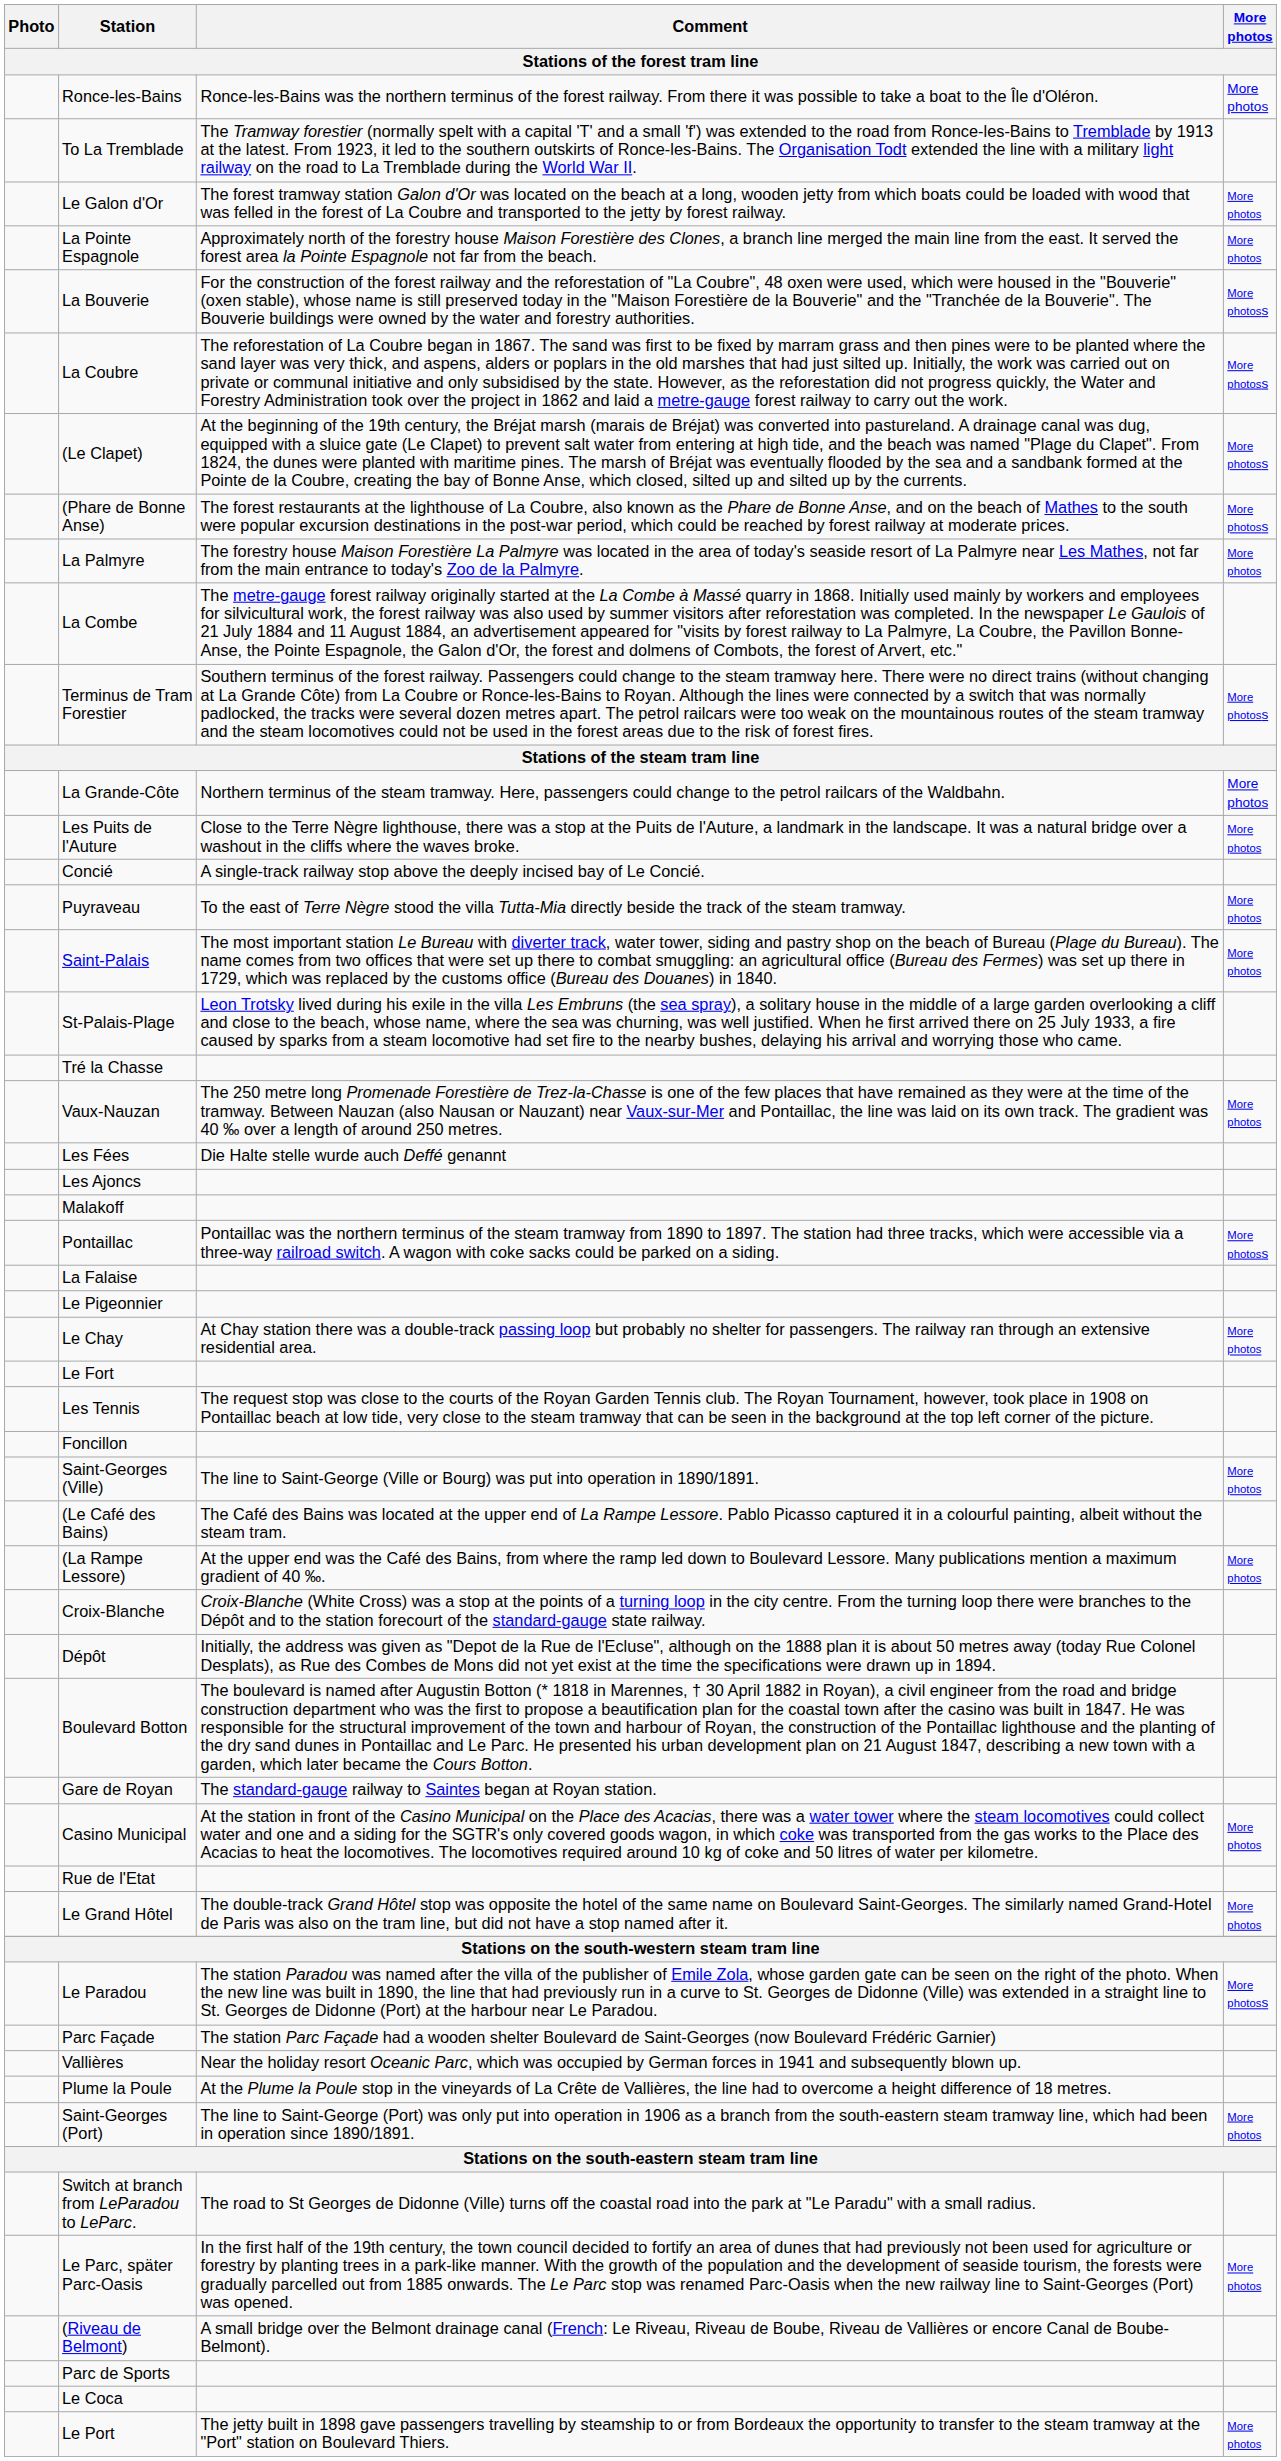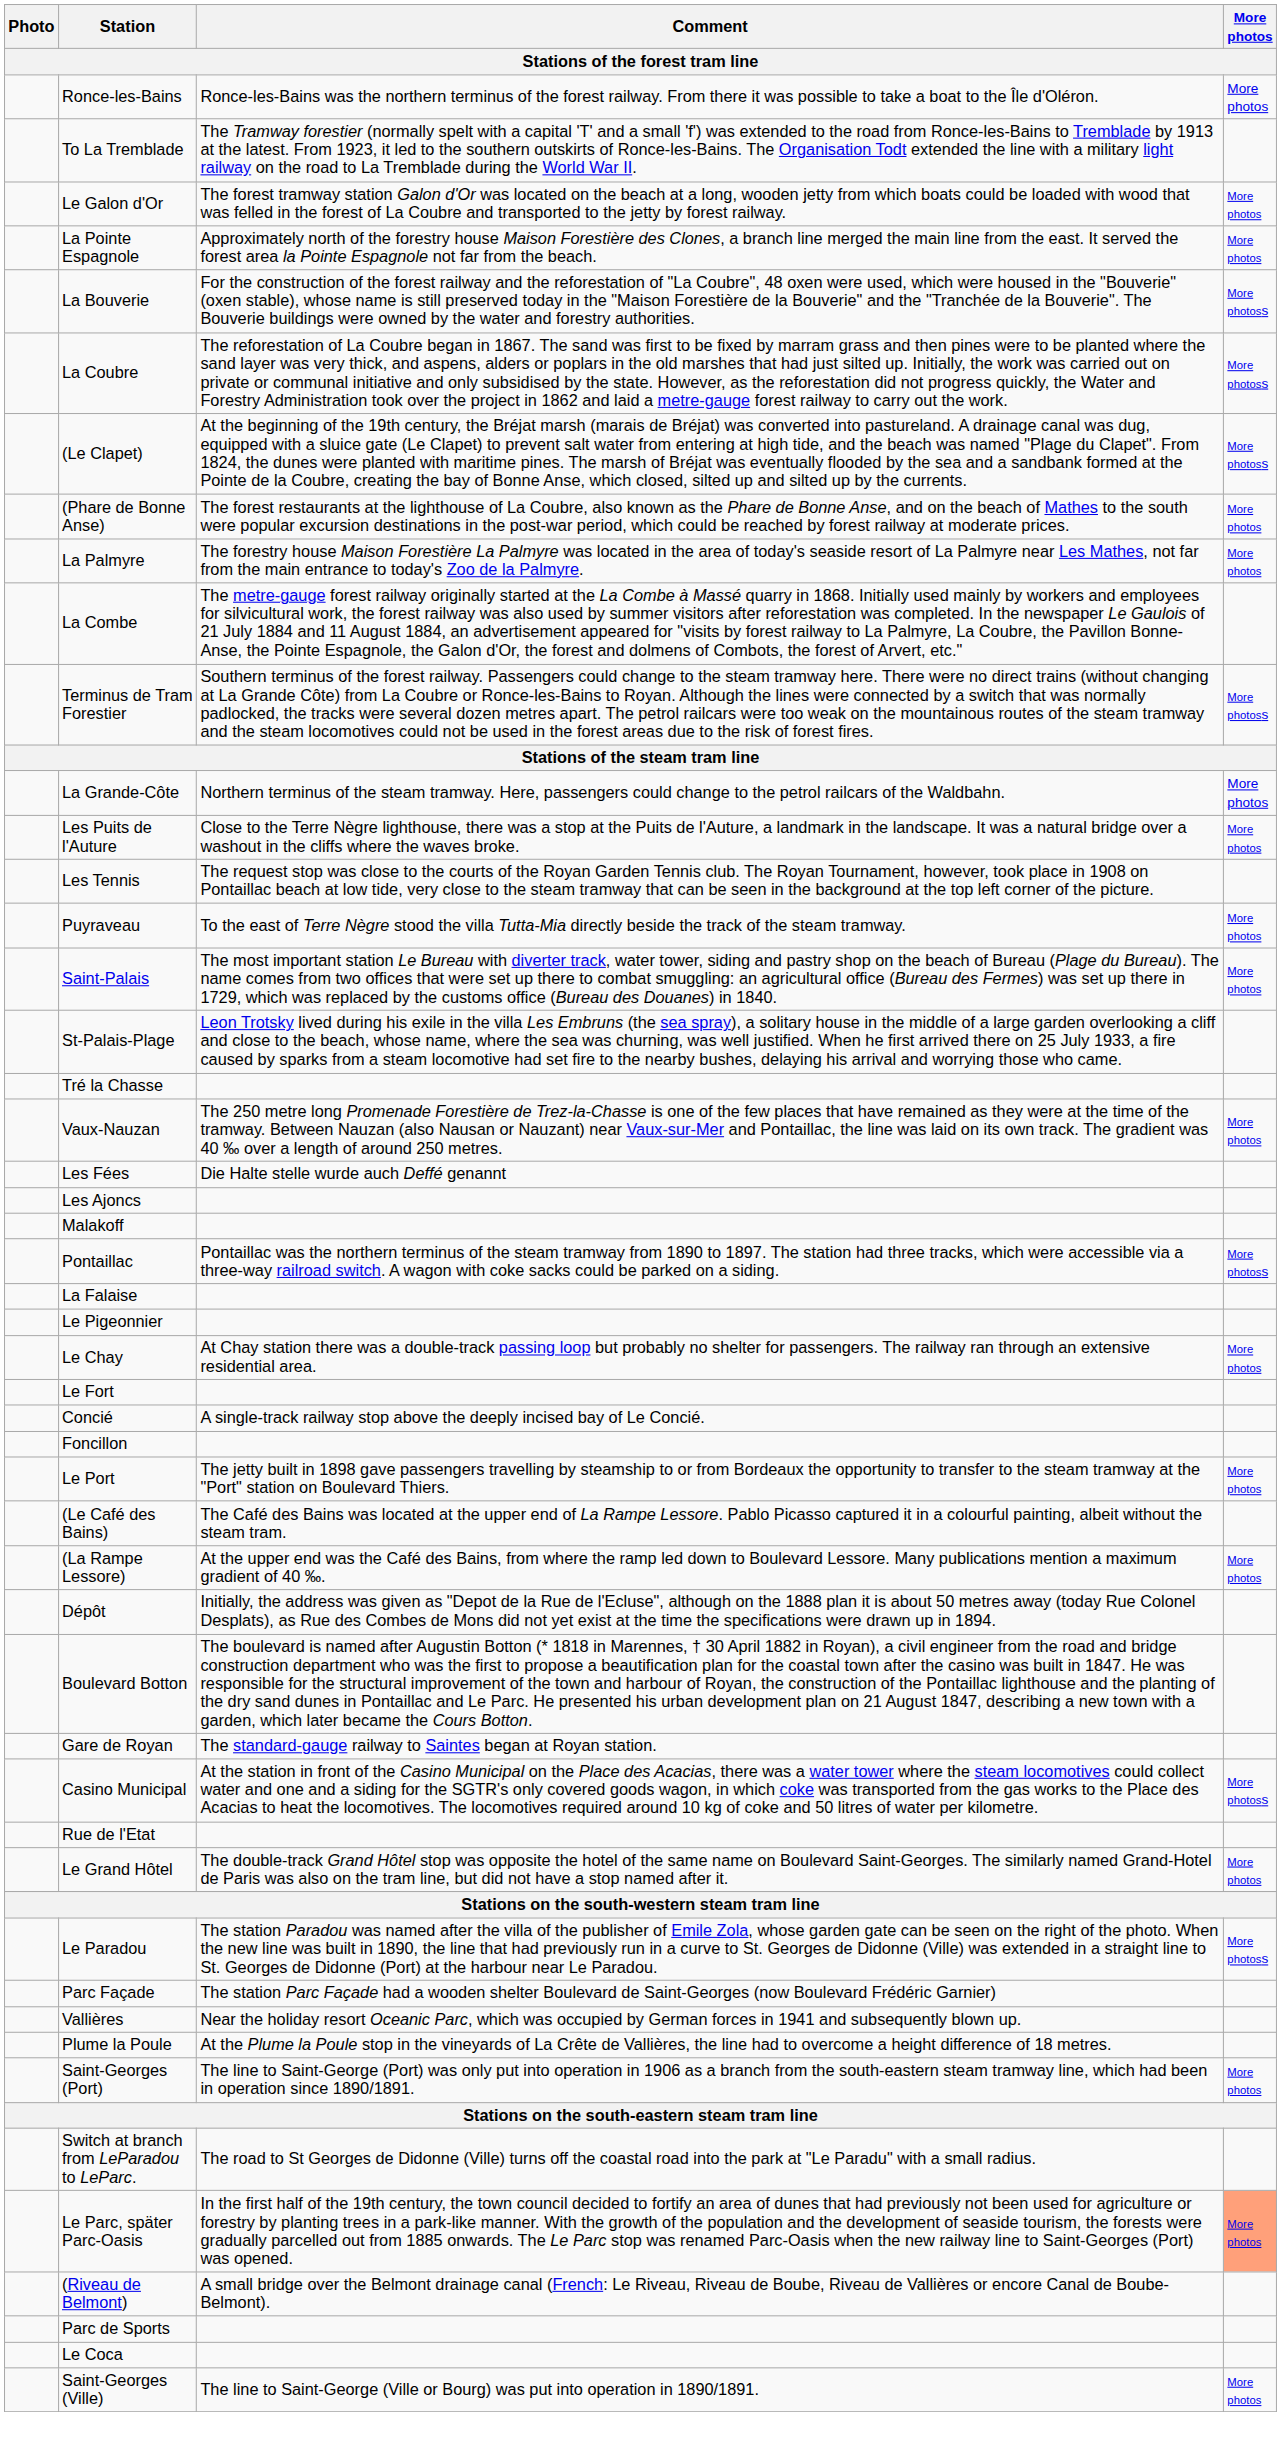(1248, 517) More photoss -> (1244, 517) More photos
rows swapped: (87, 872) <-> (101, 1408)
rows swapped: (88, 2434) <-> (115, 1479)
- row: (113, 1611)
(1244, 1835) More photos -> (1248, 1791) More photoss
(1244, 2276) no background -> (1244, 2232) lightsalmon background
